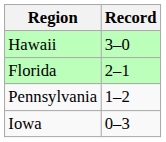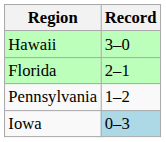(117, 123) no background -> (117, 123) lightblue background
